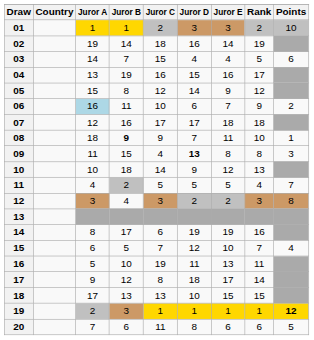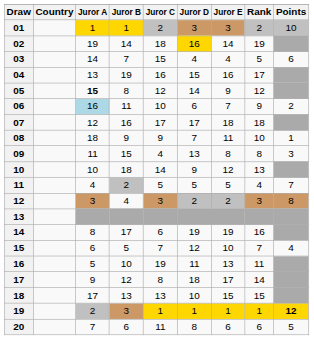(194, 43) no background -> (194, 43) gold background
(93, 91) normal -> (93, 91) bold
(126, 138) bold -> (126, 138) normal
(194, 153) bold -> (194, 153) normal
